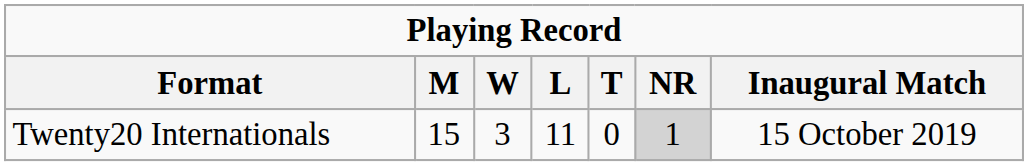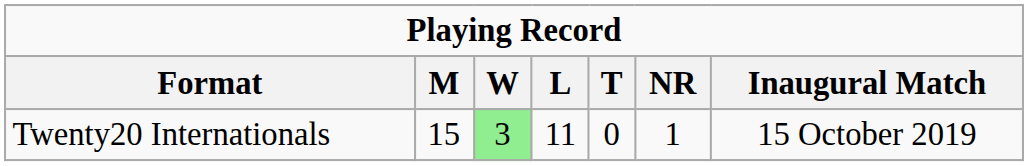(503, 133) no background -> (503, 133) lightgreen background
(673, 133) lightgrey background -> (673, 133) no background
